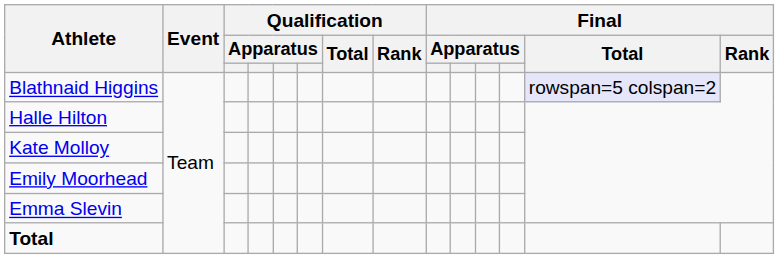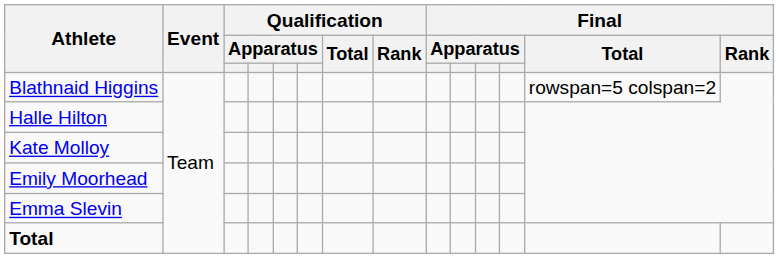(622, 88) lavender background -> (622, 88) no background
